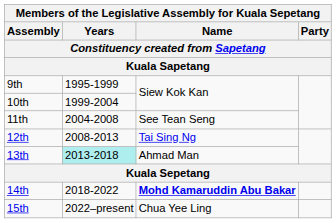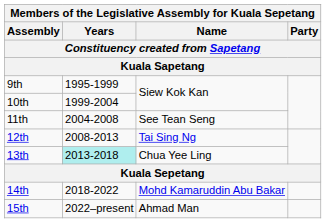(169, 155) Ahmad Man -> (175, 155) Chua Yee Ling
(217, 191) bold -> (212, 191) normal
(175, 208) Chua Yee Ling -> (169, 208) Ahmad Man
